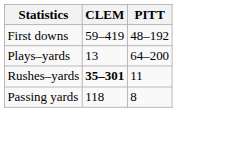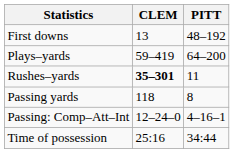(105, 35) 59–419 -> (142, 35) 13
(92, 55) 13 -> (155, 55) 59–419
+ row: (68, 117)
+ row: (57, 138)
